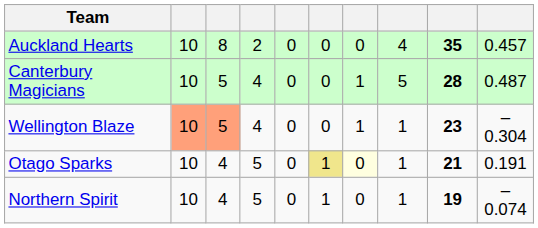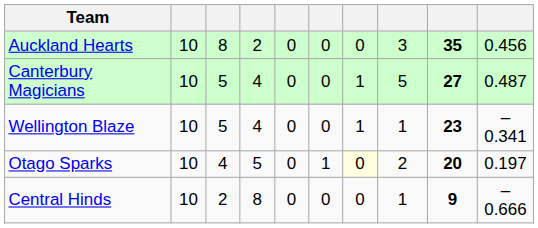(402, 44) 4 -> (402, 44) 3
(505, 44) 0.457 -> (505, 44) 0.456
(453, 81) 28 -> (453, 81) 27
(188, 127) lightsalmon background -> (188, 127) no background
(223, 127) lightsalmon background -> (223, 127) no background
(505, 127) –0.304 -> (505, 127) –0.341
(326, 163) khaki background -> (326, 163) no background
(402, 163) 1 -> (402, 163) 2
(453, 163) 21 -> (453, 163) 20
(505, 163) 0.191 -> (505, 163) 0.197
- row: (63, 200)
+ row: (60, 200)
